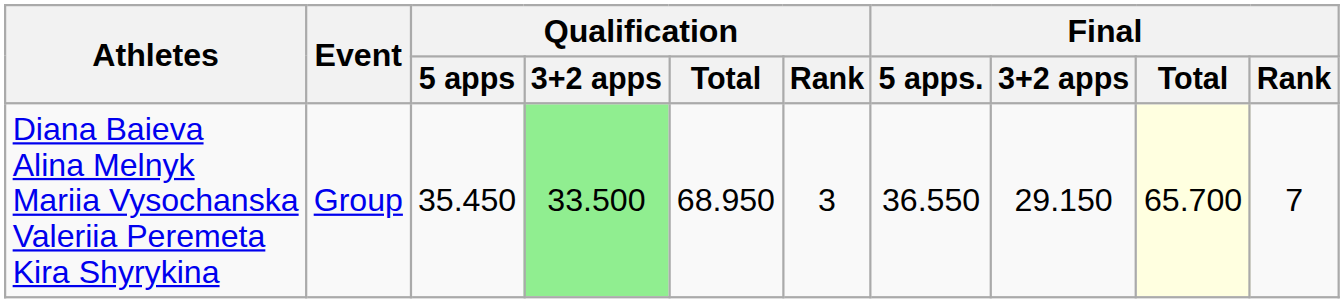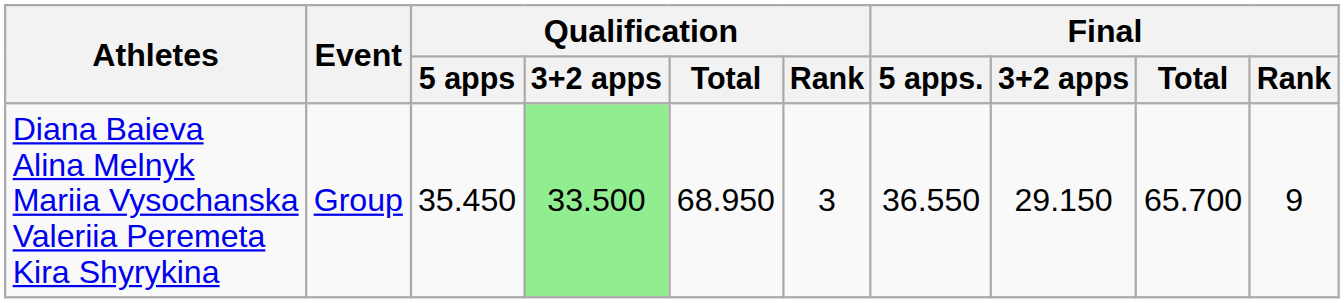(1193, 201) lightyellow background -> (1193, 201) no background
(1294, 201) 7 -> (1294, 201) 9
